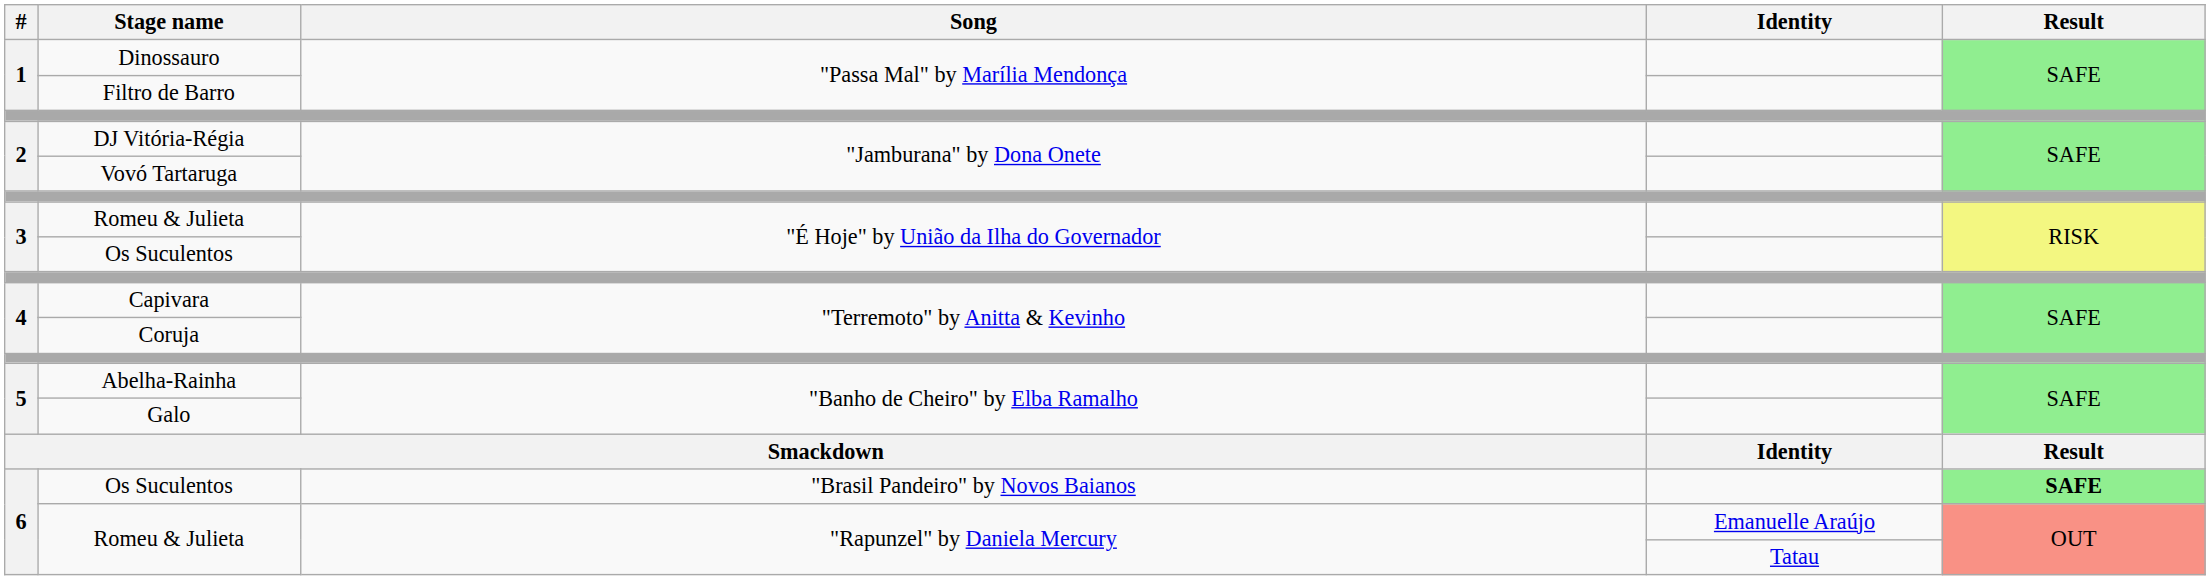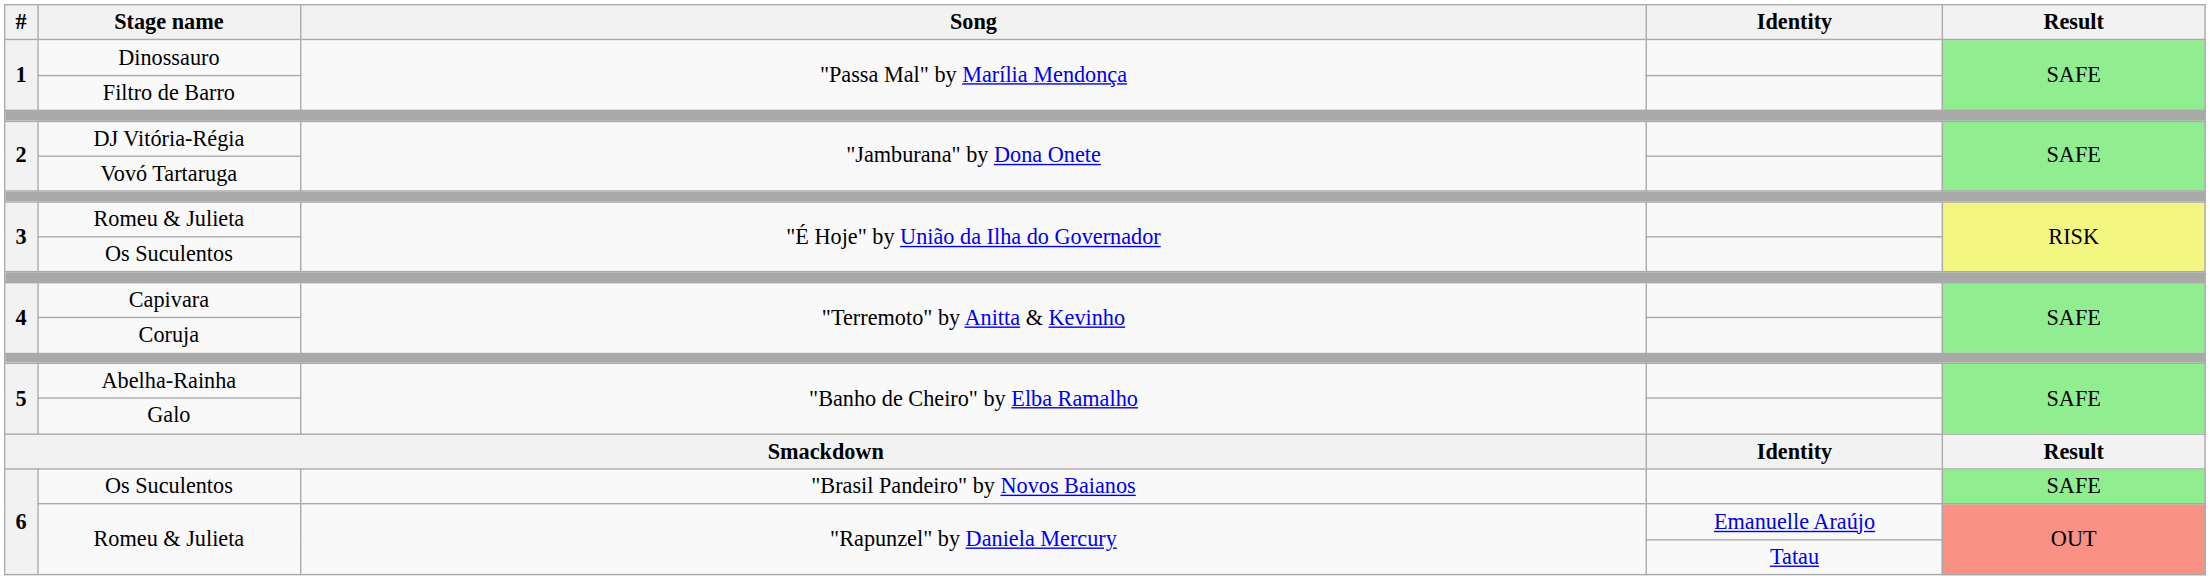(2074, 486) bold -> (2074, 486) normal
